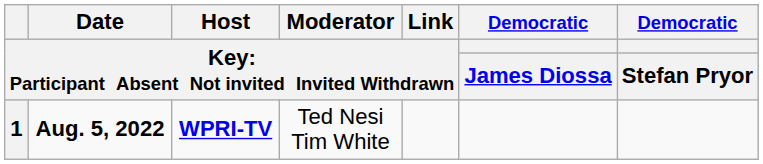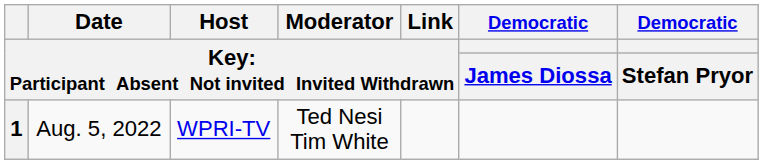(100, 129) bold -> (99, 129) normal
(226, 129) bold -> (224, 129) normal
